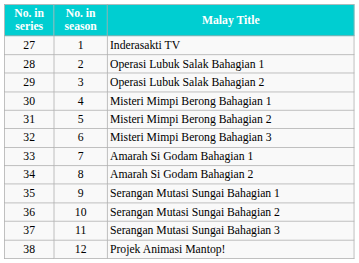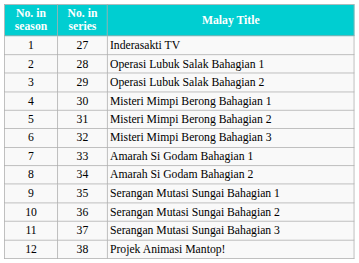columns swapped: (29, 20) <-> (81, 20)
